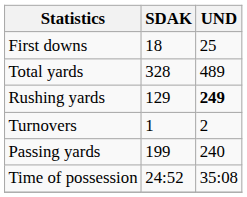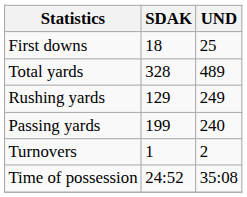(212, 98) bold -> (212, 98) normal
rows swapped: (54, 151) <-> (43, 125)
